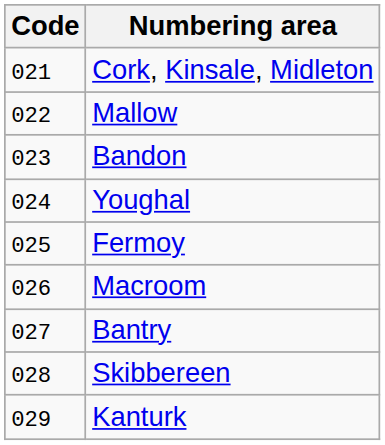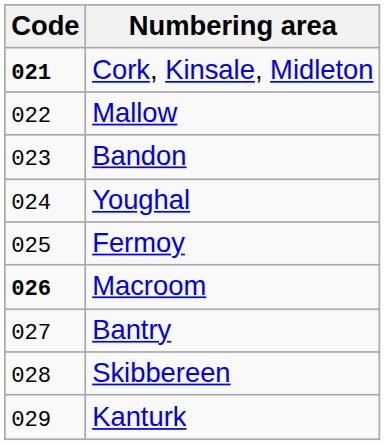(31, 73) normal -> (31, 70) bold
(31, 289) normal -> (31, 287) bold
